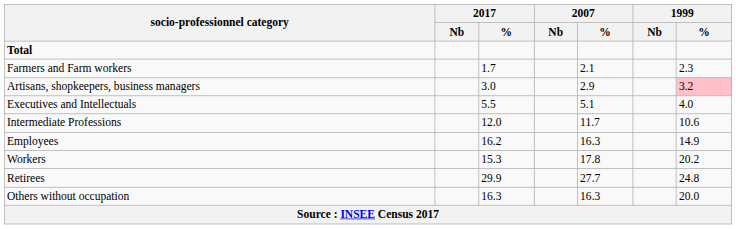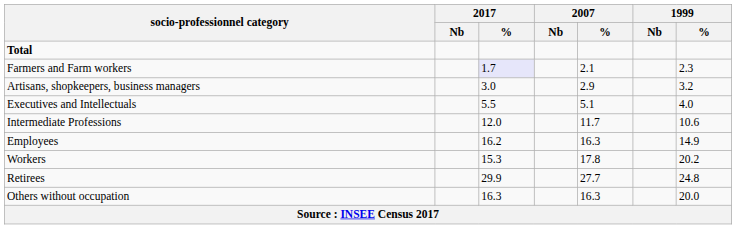(488, 68) no background -> (488, 68) lavender background
(686, 86) pink background -> (686, 86) no background
